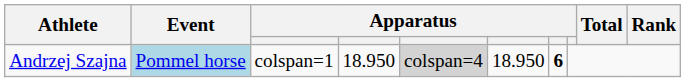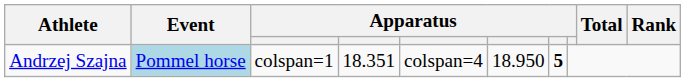(369, 60) 18.950 -> (369, 60) 18.351
(443, 60) lightgrey background -> (443, 60) no background
(558, 60) 6 -> (558, 60) 5
